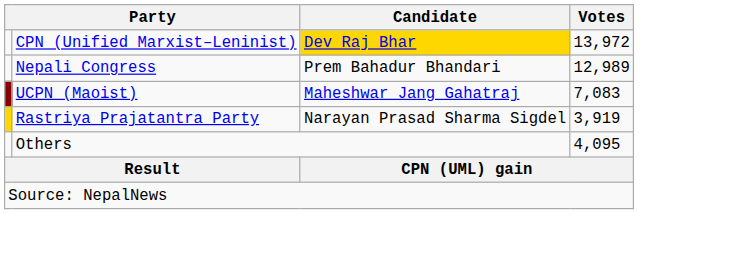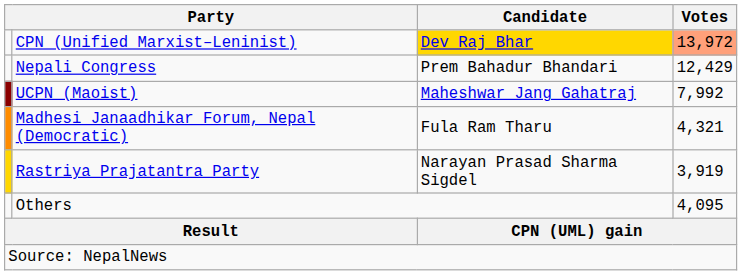(602, 43) no background -> (705, 43) lightsalmon background
(602, 68) 12,989 -> (705, 68) 12,429
(597, 94) 7,083 -> (700, 94) 7,992
+ row: (166, 128)
